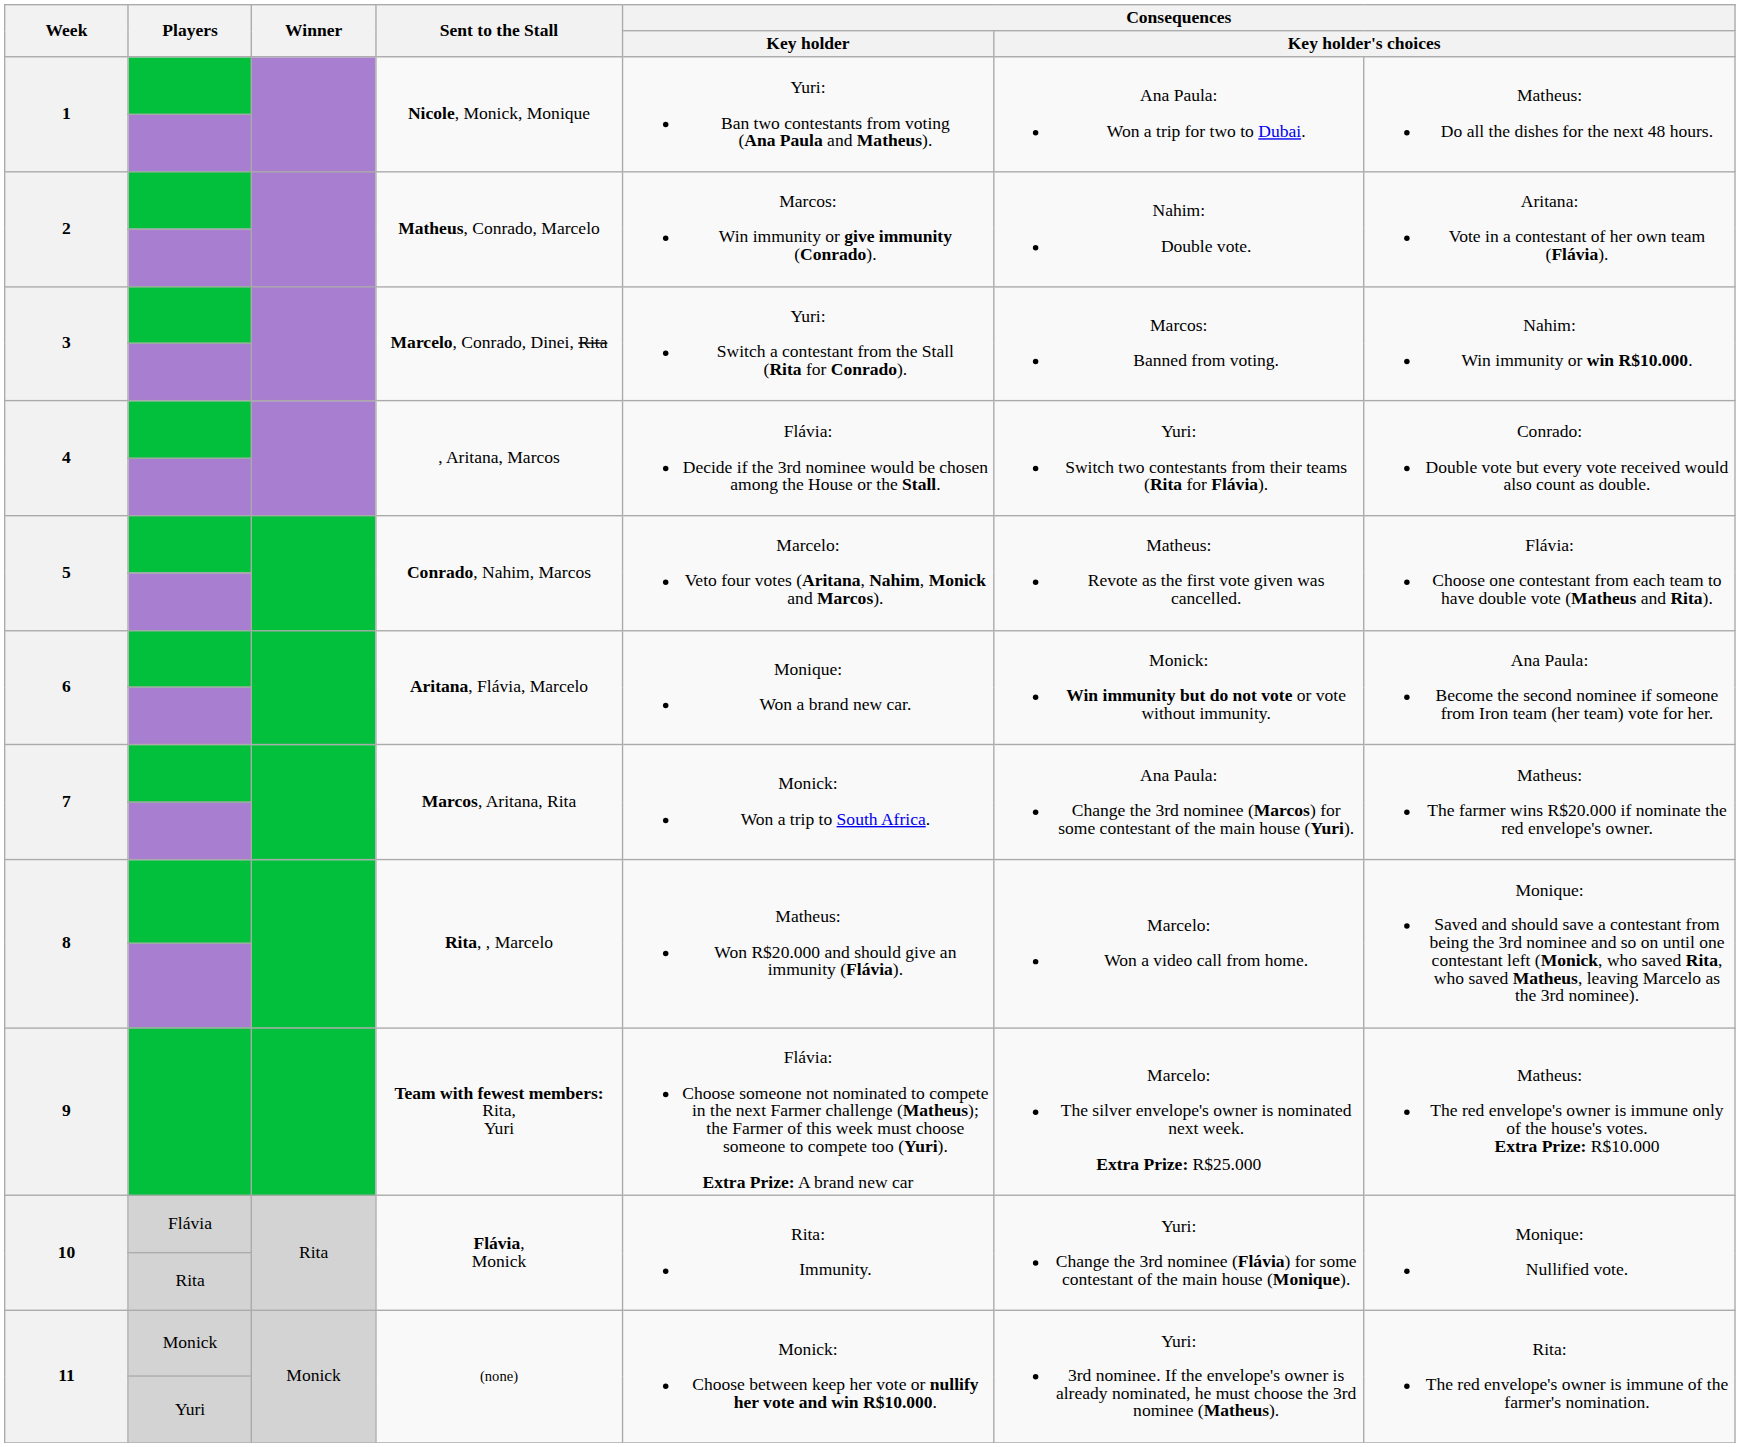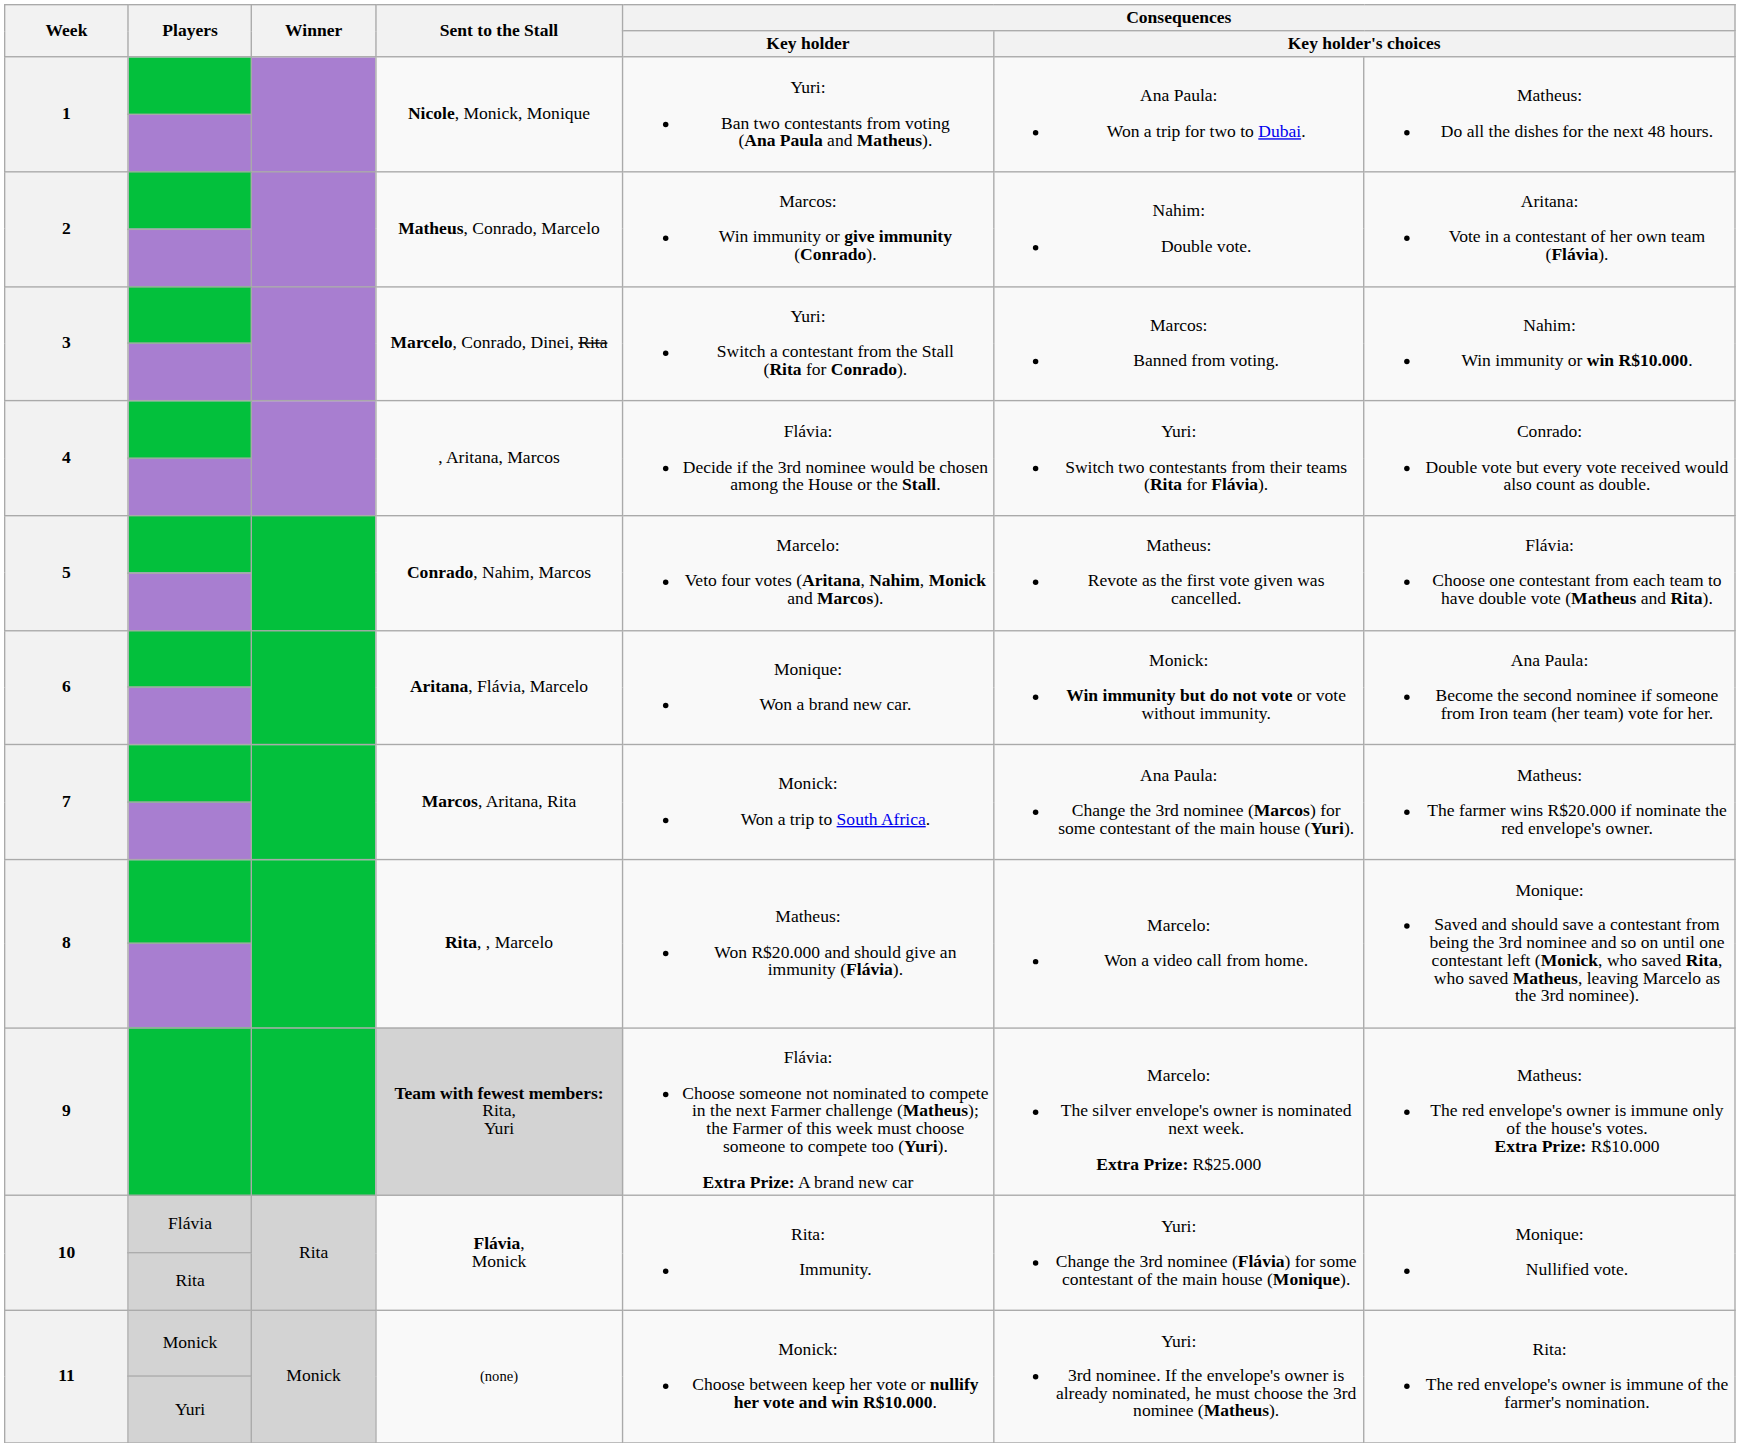(499, 1111) no background -> (499, 1111) lightgrey background
